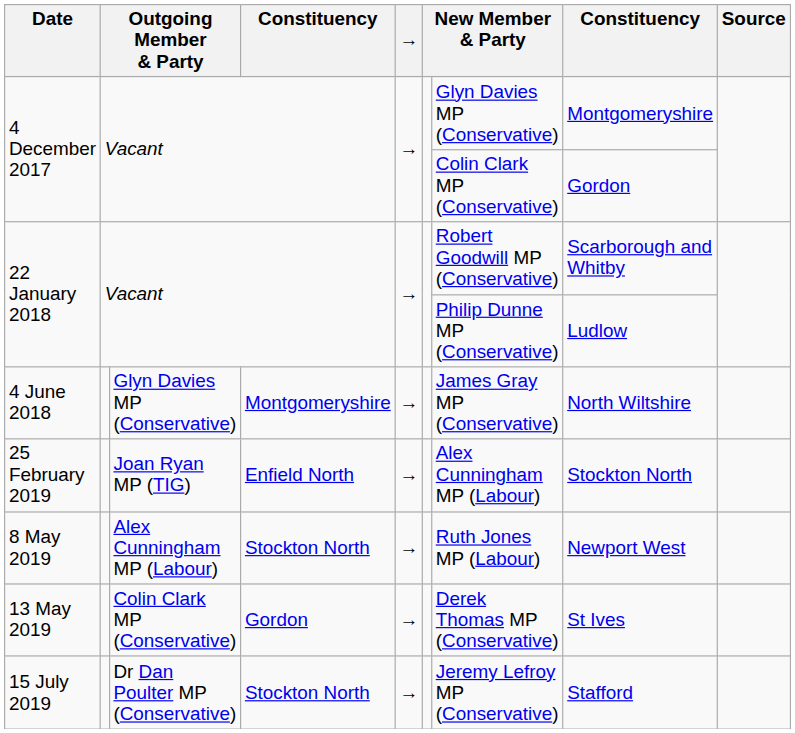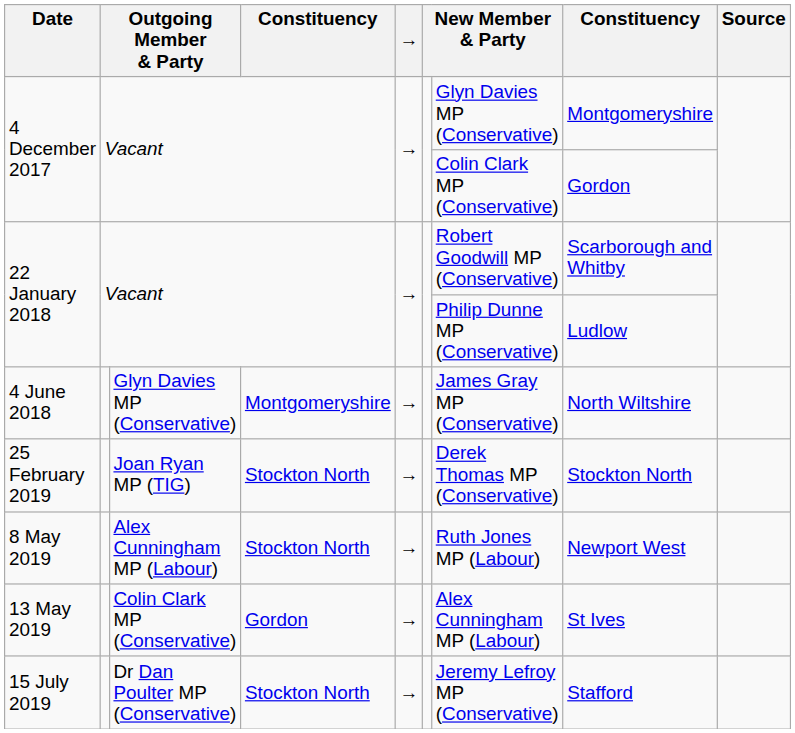(299, 475) Enfield North -> (307, 475) Stockton North
(489, 475) Alex Cunningham MP (Labour) -> (497, 475) Derek Thomas MP (Conservative)
(497, 620) Derek Thomas MP (Conservative) -> (489, 620) Alex Cunningham MP (Labour)
